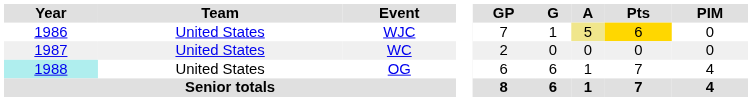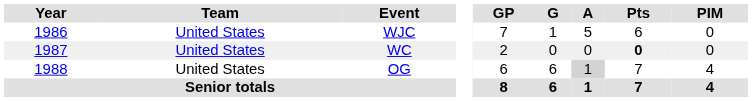(588, 31) khaki background -> (588, 31) no background
(638, 31) gold background -> (638, 31) no background
(638, 50) normal -> (638, 50) bold
(51, 69) paleturquoise background -> (51, 69) no background
(588, 69) no background -> (588, 69) lightgrey background
